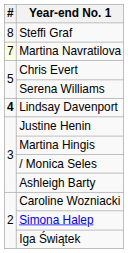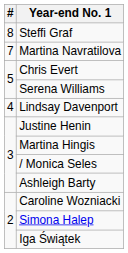(10, 51) lightyellow background -> (10, 51) no background
(10, 107) bold -> (10, 107) normal
